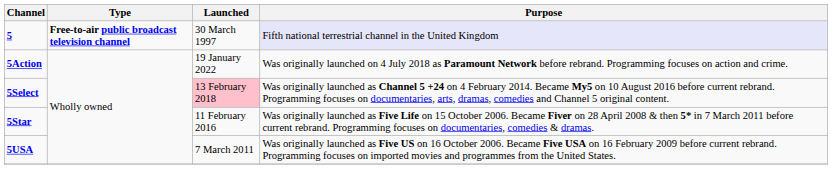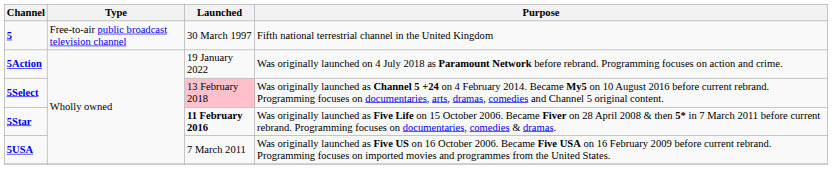(113, 35) bold -> (108, 35) normal
(380, 35) lavender background -> (375, 35) no background
(220, 121) normal -> (215, 121) bold
